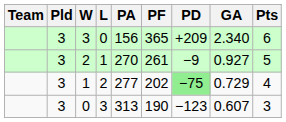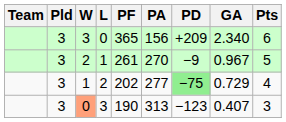columns swapped: (157, 15) <-> (126, 15)
(232, 60) 0.927 -> (232, 60) 0.967
(86, 106) no background -> (86, 106) lightsalmon background
(232, 106) 0.607 -> (232, 106) 0.407
